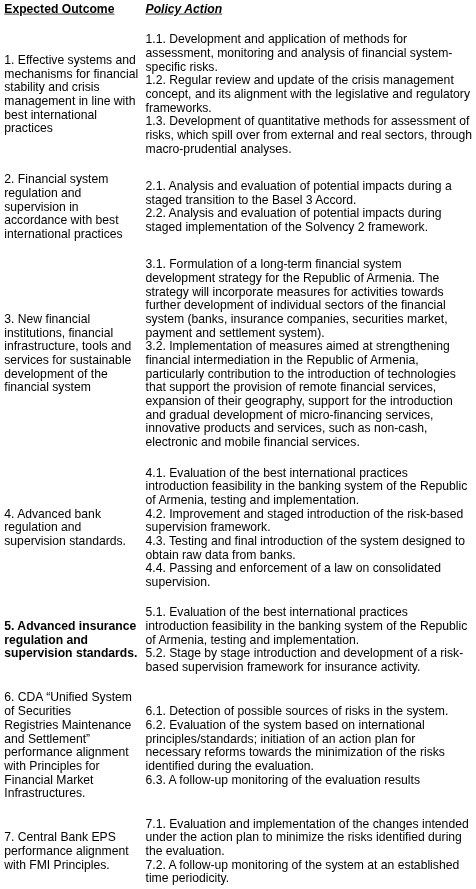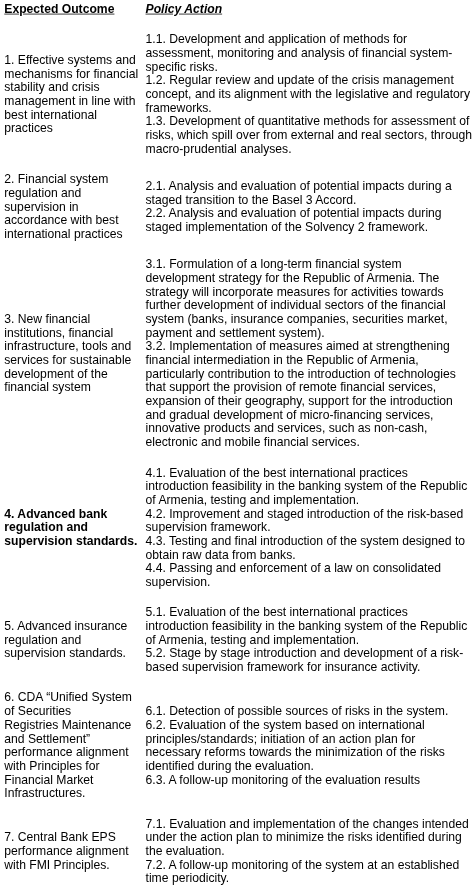(65, 527) normal -> (71, 527) bold
(71, 640) bold -> (66, 640) normal
